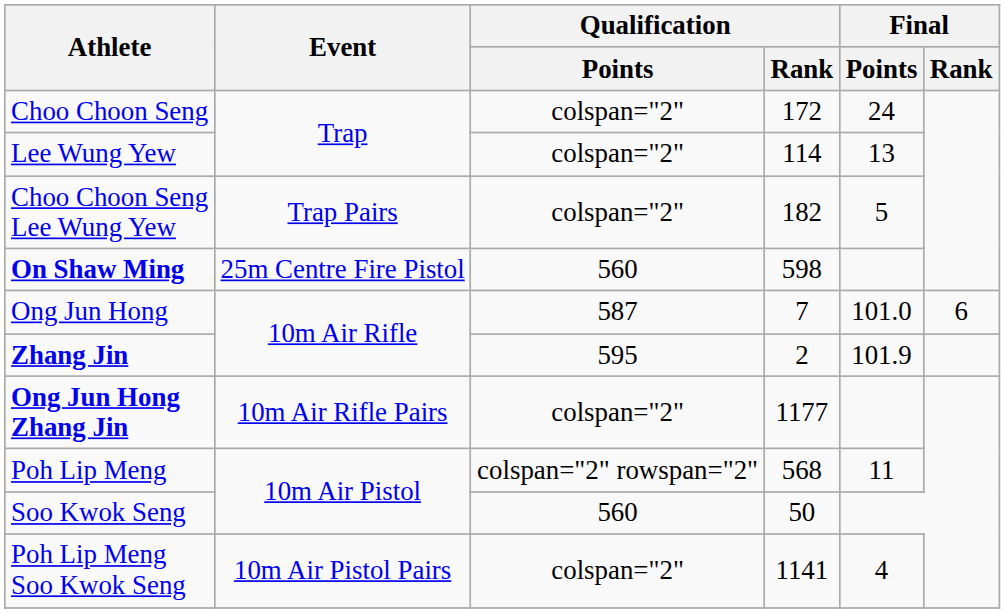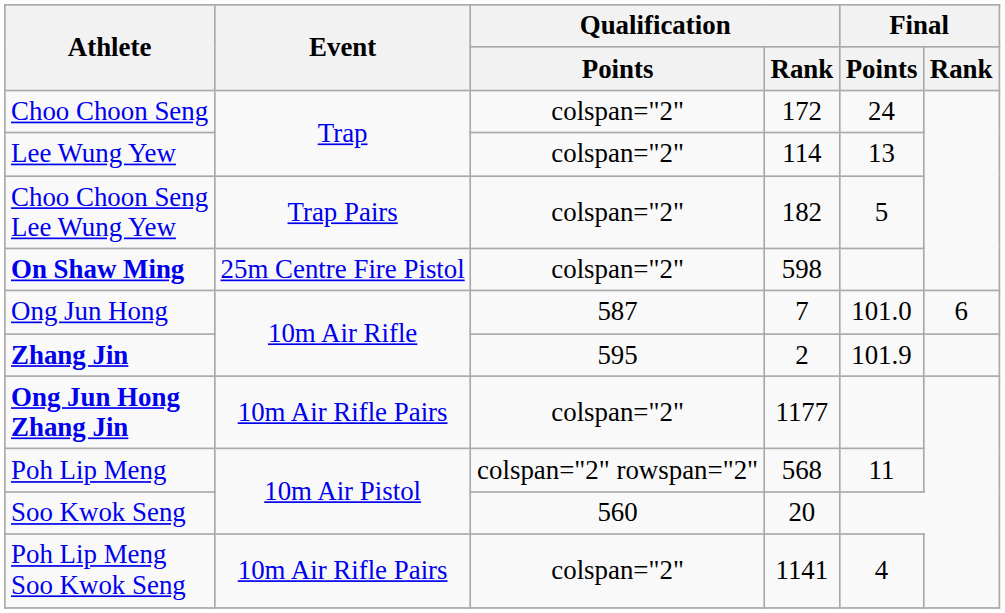(618, 269) 560 -> (618, 269) colspan="2"
(802, 512) 50 -> (802, 512) 20
(343, 570) 10m Air Pistol Pairs -> (343, 570) 10m Air Rifle Pairs
